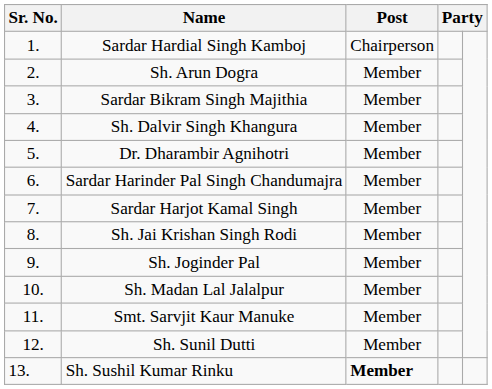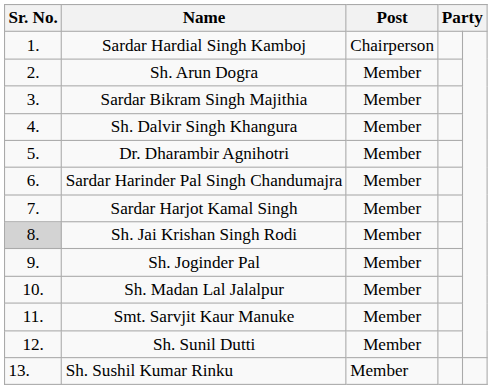(33, 235) no background -> (33, 235) lightgrey background
(382, 371) bold -> (379, 371) normal
